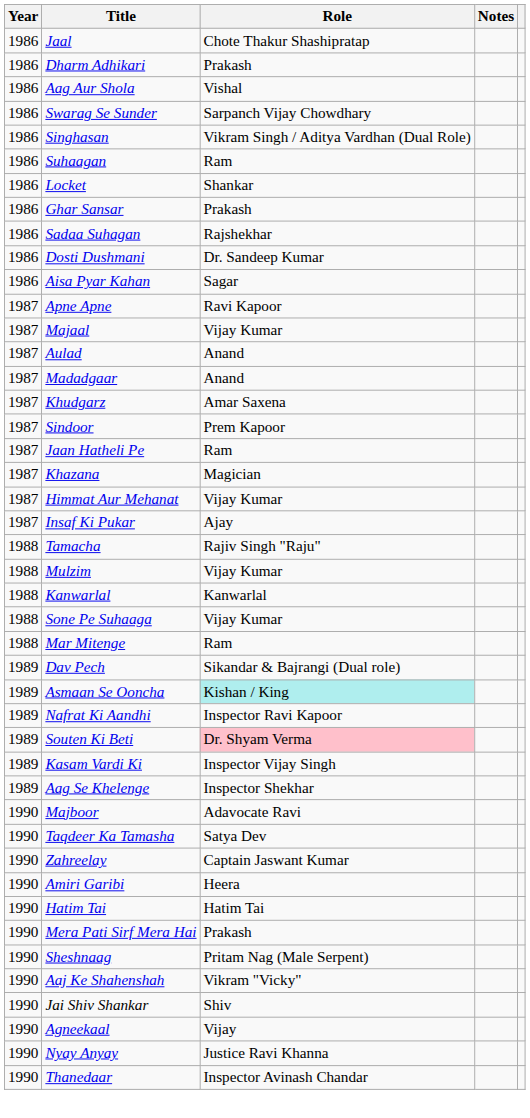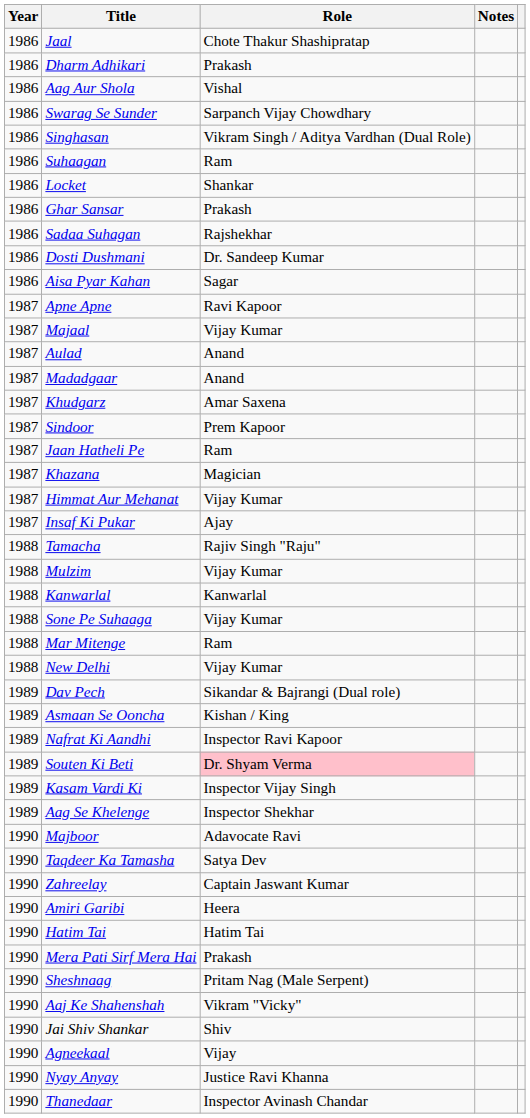+ row: (78, 667)
(246, 691) paleturquoise background -> (246, 715) no background
